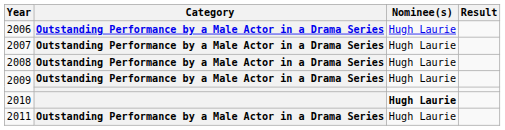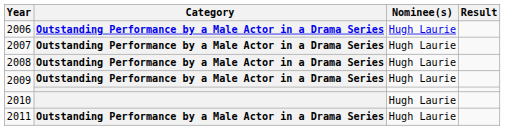(422, 100) bold -> (422, 100) normal
